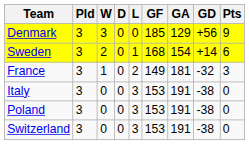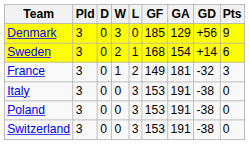columns swapped: (106, 14) <-> (122, 14)
